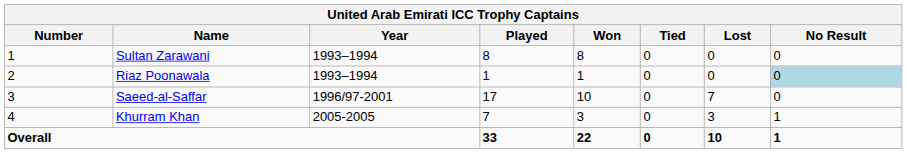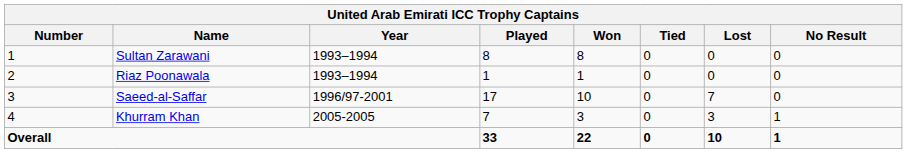(777, 76) lightblue background -> (777, 76) no background
